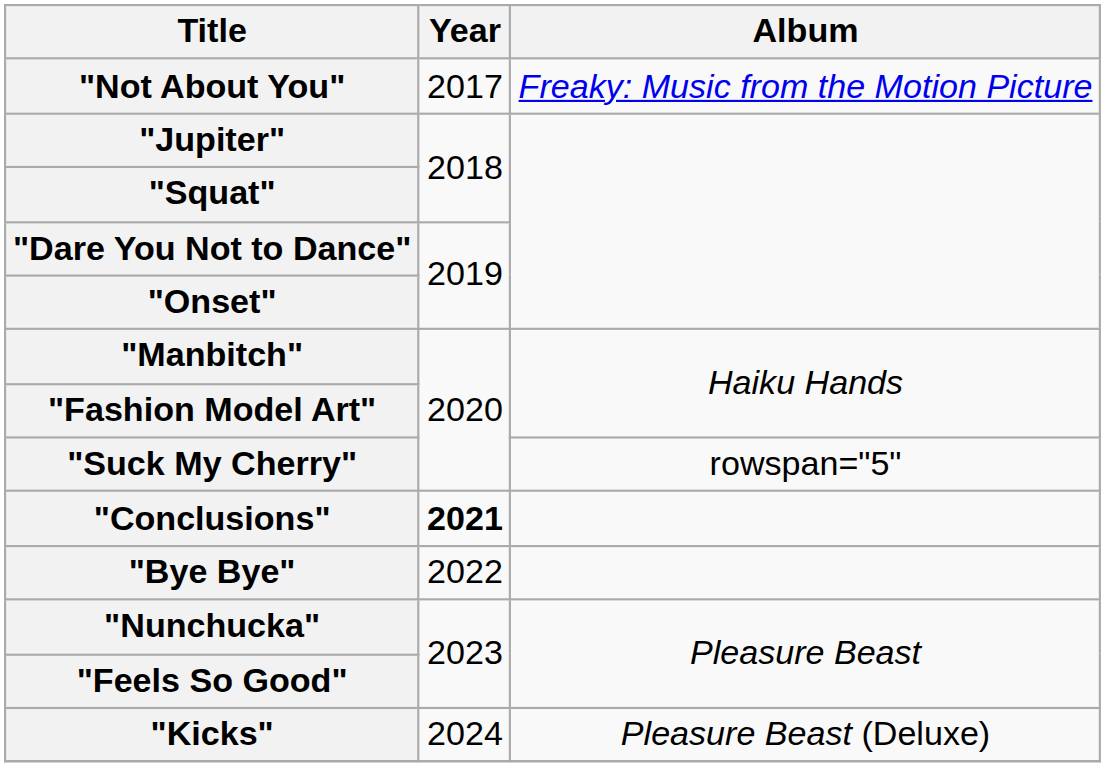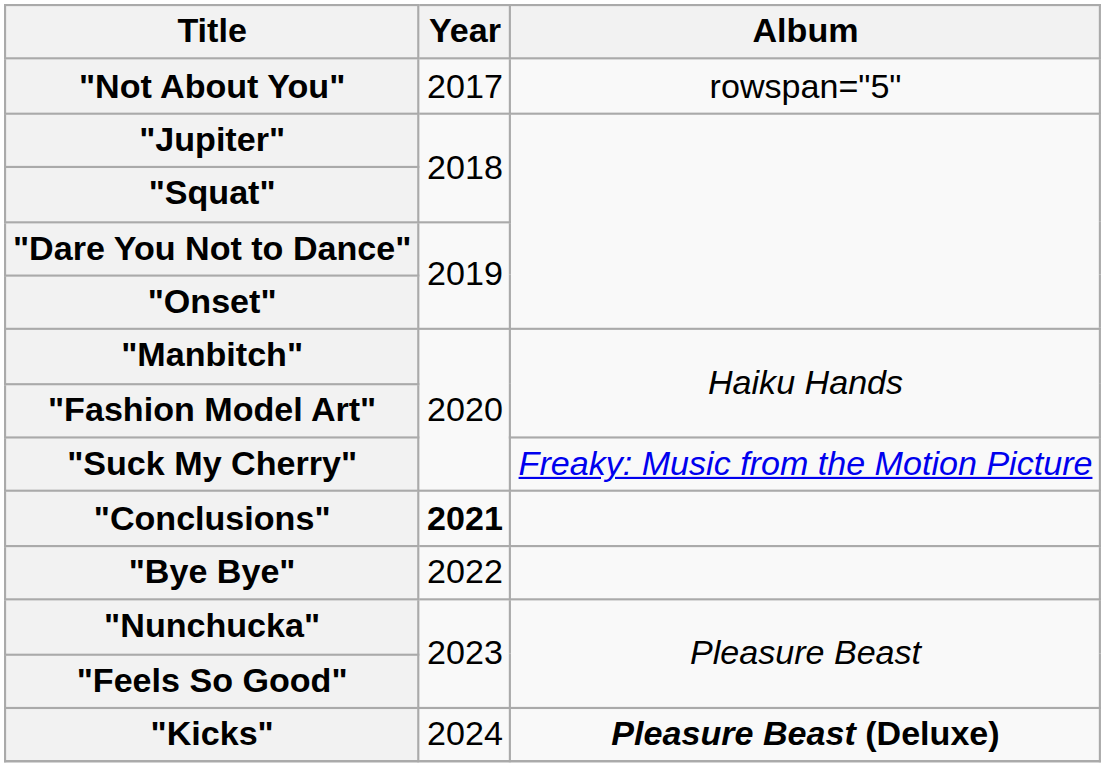(806, 85) Freaky: Music from the Motion Picture -> (806, 85) rowspan="5"
(806, 463) rowspan="5" -> (806, 463) Freaky: Music from the Motion Picture
(806, 734) normal -> (806, 734) bold
